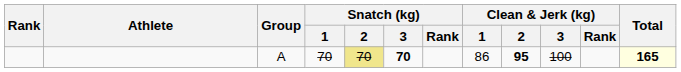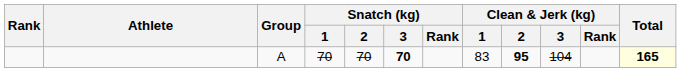(364, 57) khaki background -> (364, 57) no background
(482, 57) 86 -> (482, 57) 83
(561, 57) 100 -> (561, 57) 104
